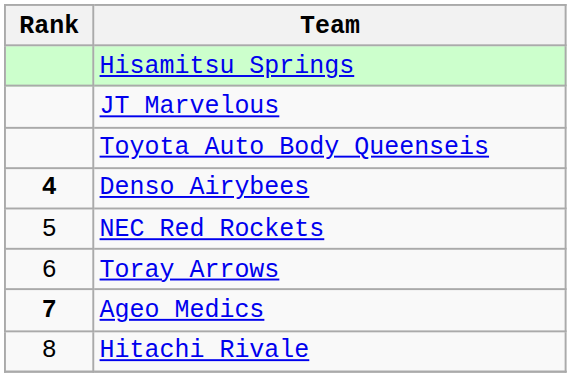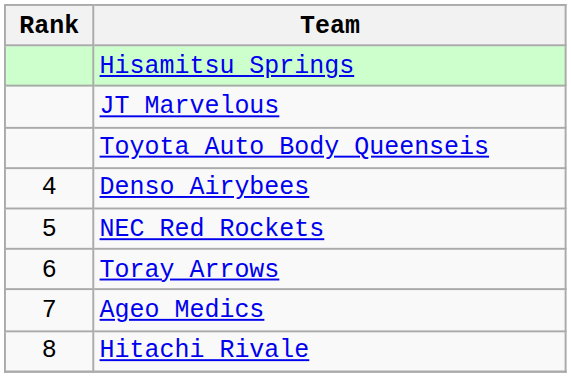(49, 188) bold -> (49, 188) normal
(49, 310) bold -> (49, 310) normal
